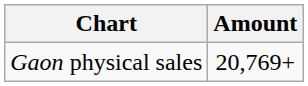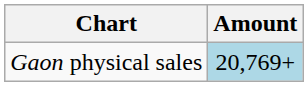(255, 61) no background -> (255, 61) lightblue background
